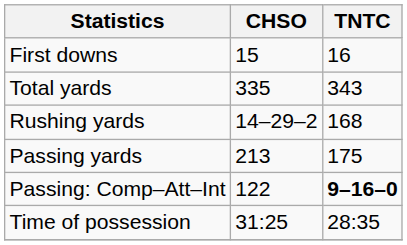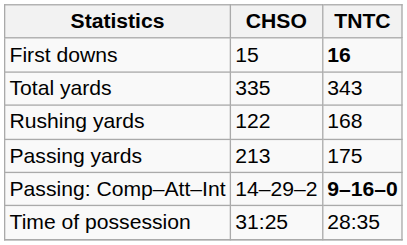(339, 54) normal -> (339, 54) bold
(276, 121) 14–29–2 -> (253, 121) 122
(253, 188) 122 -> (276, 188) 14–29–2
